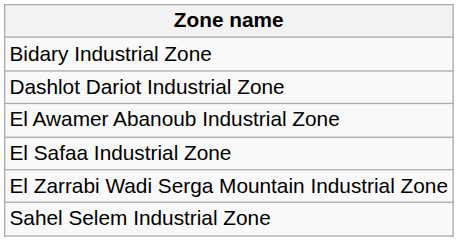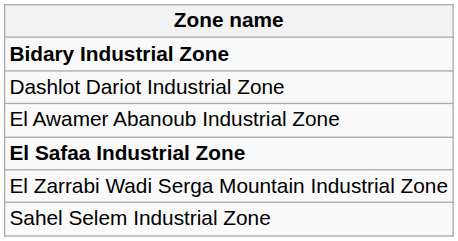(111, 53) normal -> (119, 53) bold
(120, 152) normal -> (127, 152) bold
